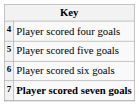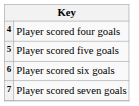(74, 91) bold -> (71, 91) normal
